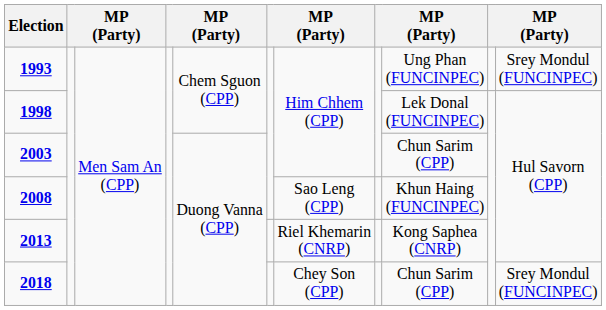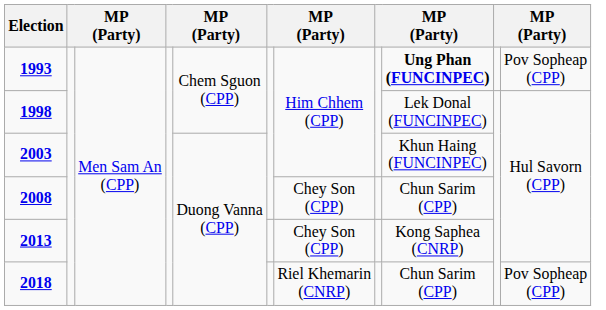(435, 68) normal -> (438, 68) bold
(548, 68) Srey Mondul (FUNCINPEC) -> (546, 68) Pov Sopheap (CPP)
(435, 154) Chun Sarim (CPP) -> (438, 154) Khun Haing (FUNCINPEC)
(324, 197) Sao Leng (CPP) -> (324, 197) Chey Son (CPP)
(435, 197) Khun Haing (FUNCINPEC) -> (438, 197) Chun Sarim (CPP)
(324, 240) Riel Khemarin (CNRP) -> (324, 240) Chey Son (CPP)
(324, 283) Chey Son (CPP) -> (324, 283) Riel Khemarin (CNRP)
(548, 283) Srey Mondul (FUNCINPEC) -> (546, 283) Pov Sopheap (CPP)
